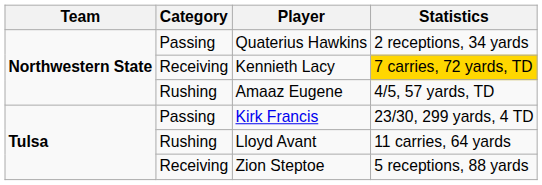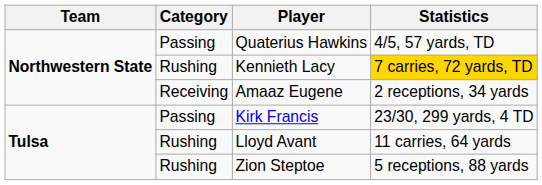(451, 42) 2 receptions, 34 yards -> (434, 42) 4/5, 57 yards, TD
(194, 67) Receiving -> (188, 67) Rushing
(188, 92) Rushing -> (194, 92) Receiving
(434, 92) 4/5, 57 yards, TD -> (451, 92) 2 receptions, 34 yards
(194, 166) Receiving -> (188, 166) Rushing
